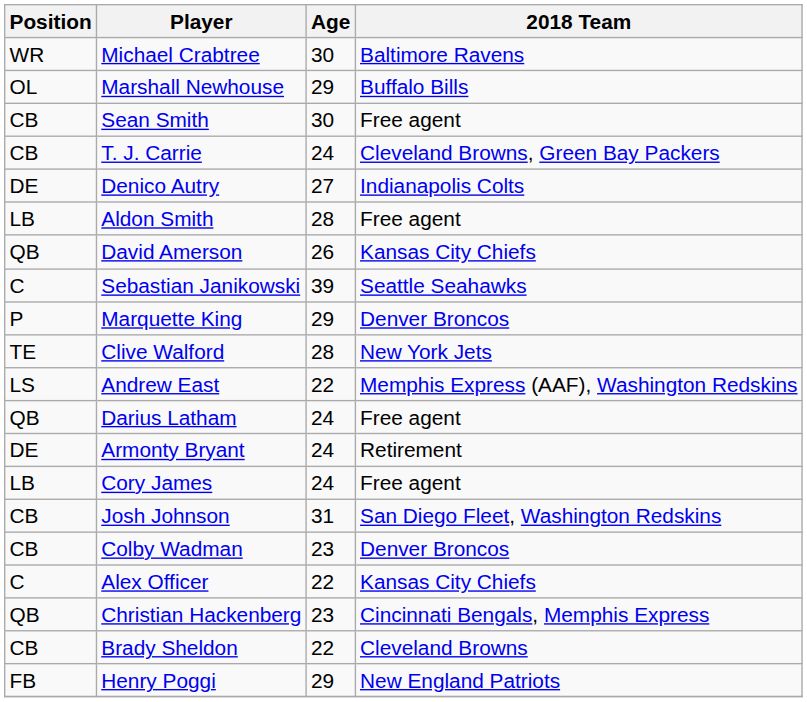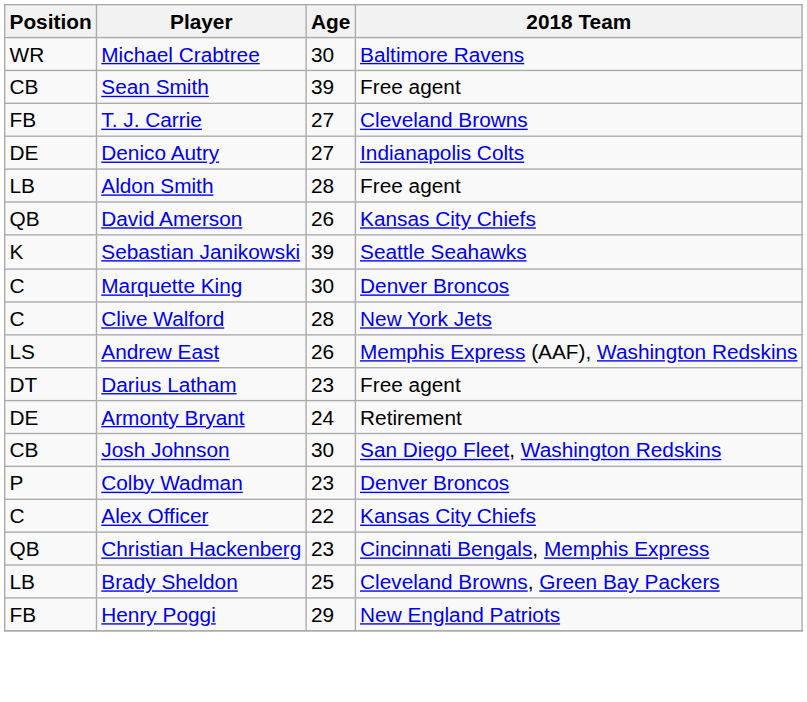- row: (193, 87)
(323, 120) 30 -> (323, 87) 39
(24, 153) CB -> (23, 120) FB
(323, 153) 24 -> (323, 120) 27
(540, 153) Cleveland Browns, Green Bay Packers -> (444, 120) Cleveland Browns
(17, 285) C -> (16, 252) K
(16, 318) P -> (17, 285) C
(323, 318) 29 -> (323, 285) 30
(23, 351) TE -> (17, 318) C
(323, 384) 22 -> (323, 351) 26
(25, 417) QB -> (23, 384) DT
(323, 417) 24 -> (323, 384) 23
- row: (157, 483)
(323, 516) 31 -> (323, 450) 30
(24, 549) CB -> (16, 483) P
(24, 648) CB -> (22, 582) LB
(323, 648) 22 -> (323, 582) 25
(444, 648) Cleveland Browns -> (540, 582) Cleveland Browns, Green Bay Packers
